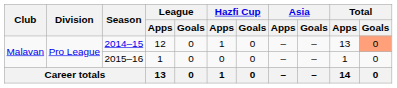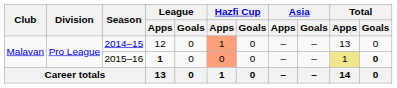(222, 43) no background -> (222, 43) lightsalmon background
(375, 43) lightsalmon background -> (375, 43) no background
(160, 59) normal -> (160, 59) bold
(222, 59) no background -> (222, 59) lightsalmon background
(345, 59) no background -> (345, 59) khaki background
(375, 59) normal -> (375, 59) bold
